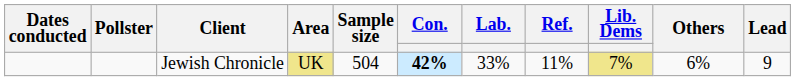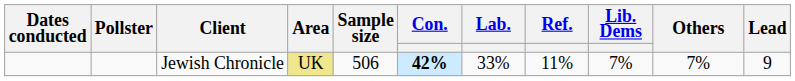(366, 63) 504 -> (366, 63) 506
(621, 63) khaki background -> (621, 63) no background
(698, 63) 6% -> (698, 63) 7%
